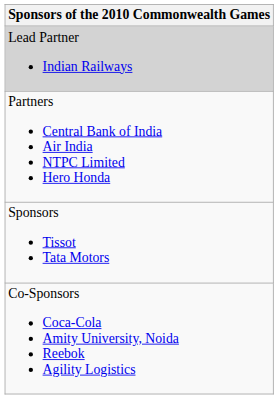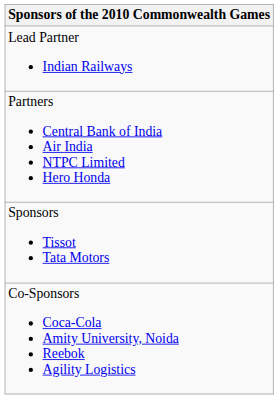(139, 52) lightgrey background -> (139, 52) no background
